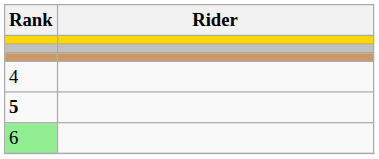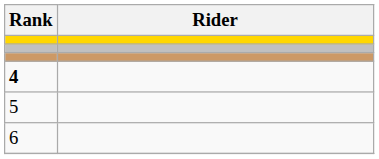(14, 76) normal -> (14, 76) bold
(14, 107) bold -> (14, 107) normal
(14, 138) lightgreen background -> (14, 138) no background
